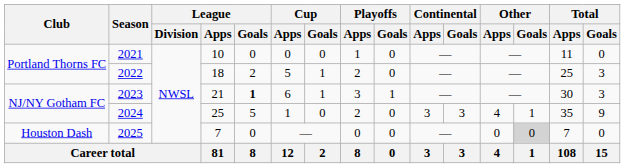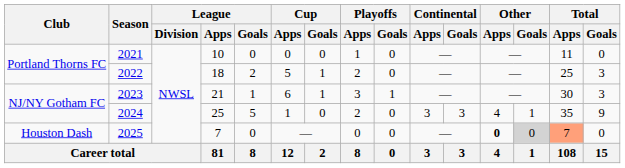(253, 93) bold -> (253, 93) normal
(497, 133) normal -> (497, 133) bold
(567, 133) no background -> (567, 133) lightsalmon background
